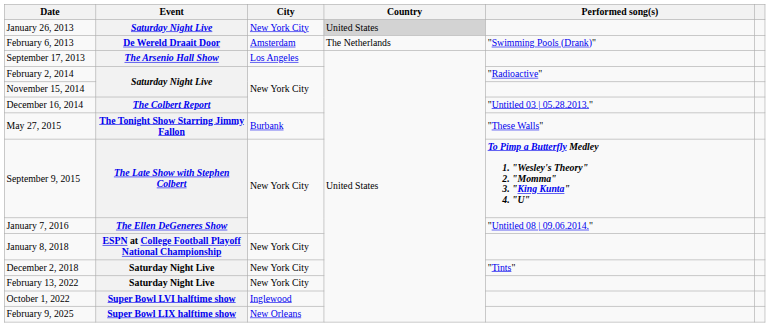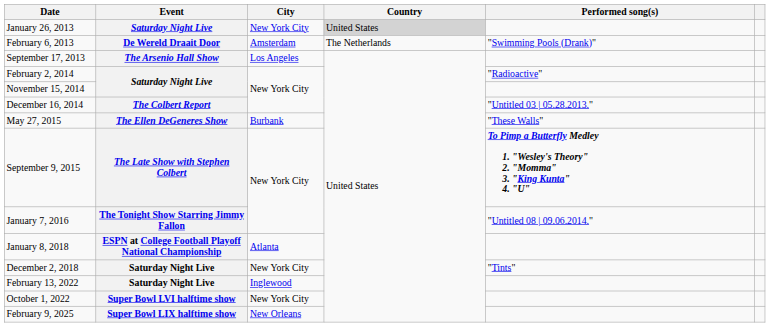(172, 126) The Tonight Show Starring Jimmy Fallon -> (172, 120) The Ellen DeGeneres Show
(172, 225) The Ellen DeGeneres Show -> (172, 220) The Tonight Show Starring Jimmy Fallon
(279, 246) New York City -> (264, 246) Atlanta
(279, 283) New York City -> (271, 283) Inglewood
(271, 298) Inglewood -> (279, 298) New York City
